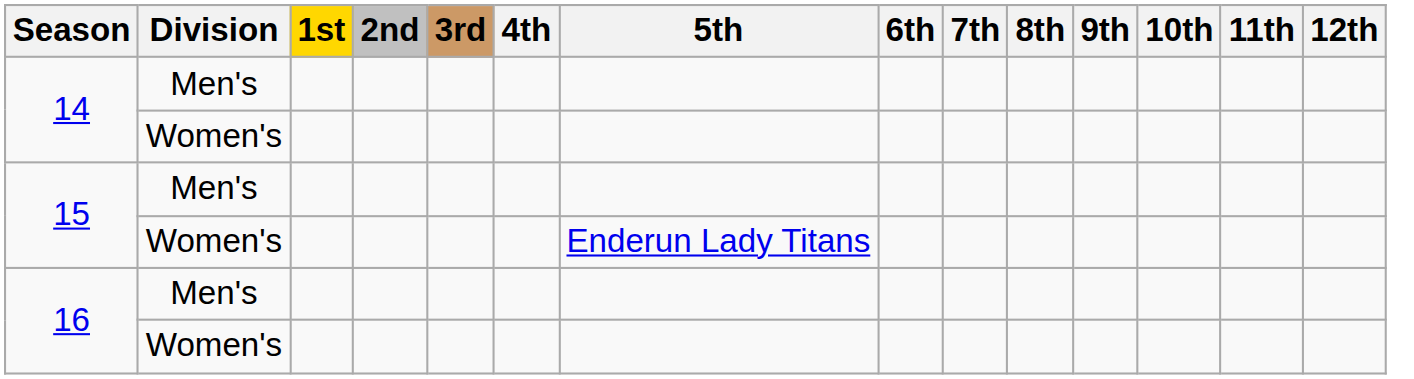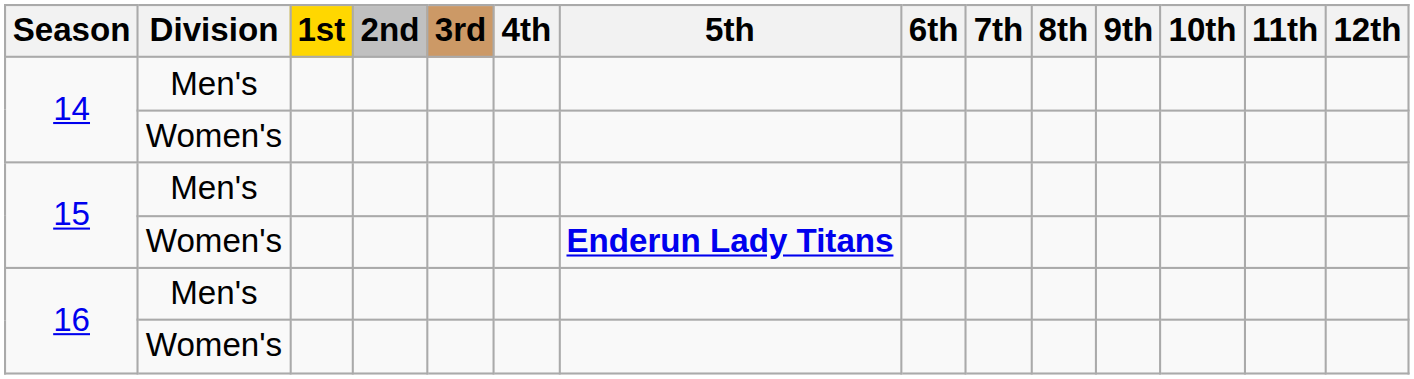(718, 240) normal -> (730, 240) bold
